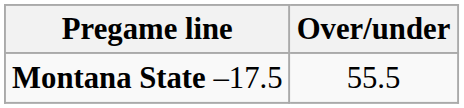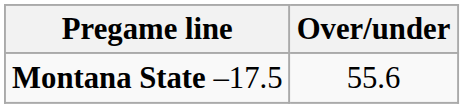(374, 77) 55.5 -> (374, 77) 55.6
